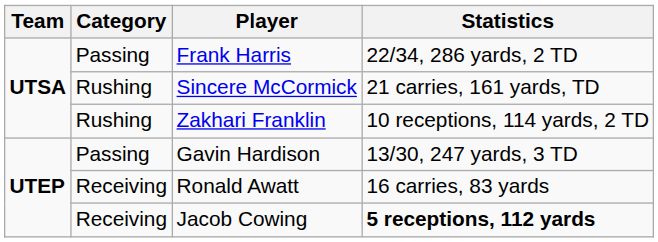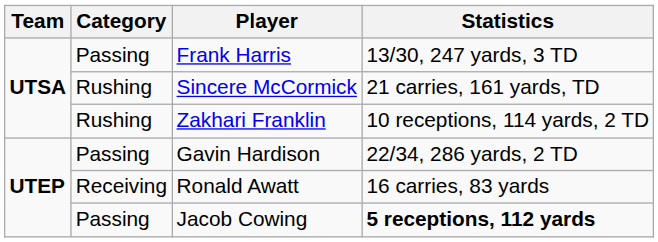(472, 54) 22/34, 286 yards, 2 TD -> (472, 54) 13/30, 247 yards, 3 TD
(472, 153) 13/30, 247 yards, 3 TD -> (472, 153) 22/34, 286 yards, 2 TD
(121, 219) Receiving -> (113, 219) Passing
